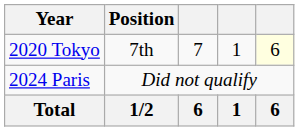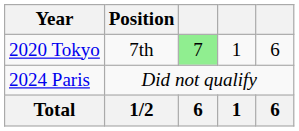(198, 49) no background -> (198, 49) lightgreen background
(275, 49) lightyellow background -> (275, 49) no background
